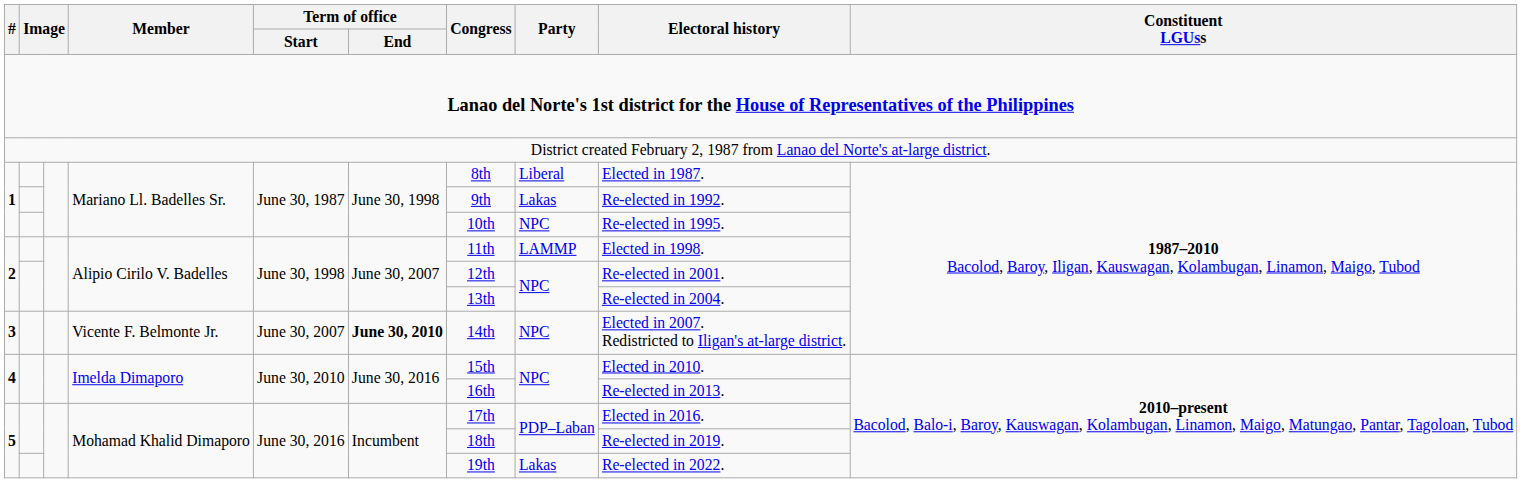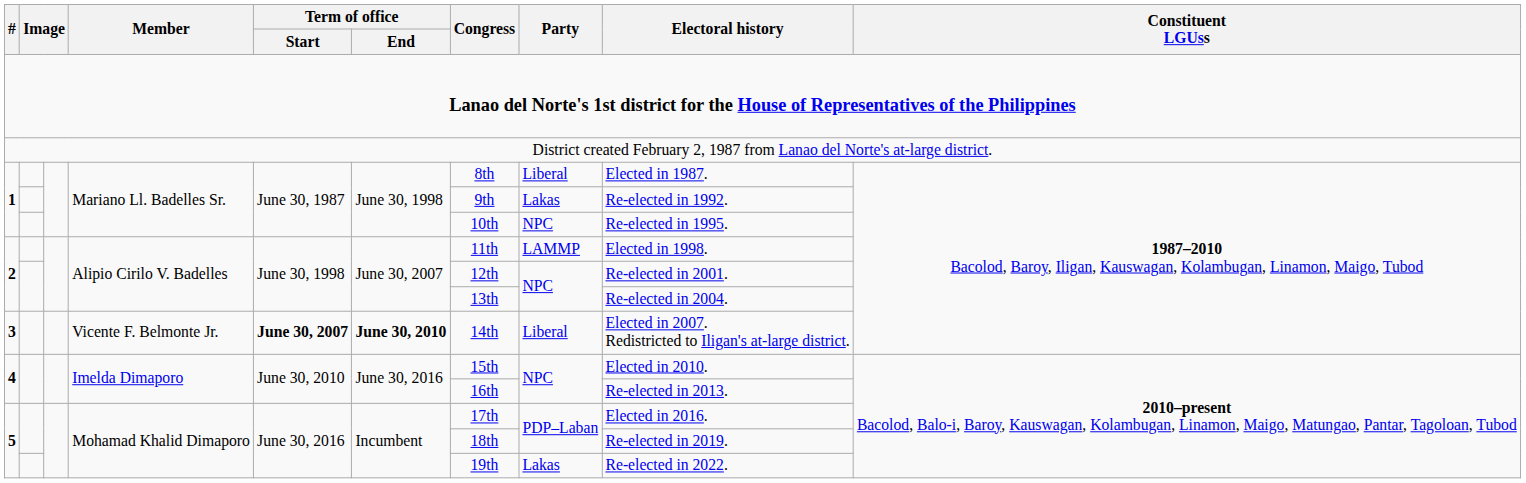(301, 332) normal -> (303, 332) bold
(534, 332) NPC -> (545, 332) Liberal
